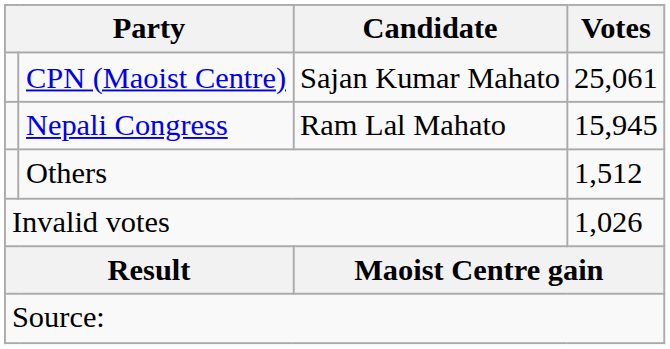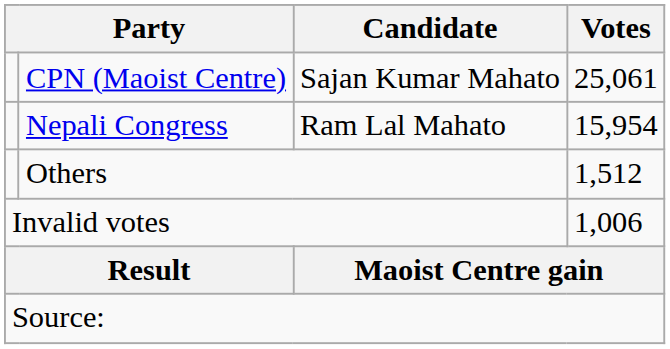(616, 125) 15,945 -> (616, 125) 15,954
(608, 221) 1,026 -> (608, 221) 1,006
